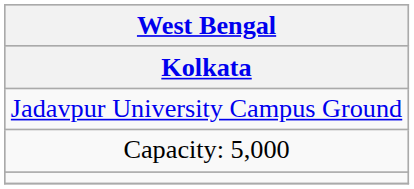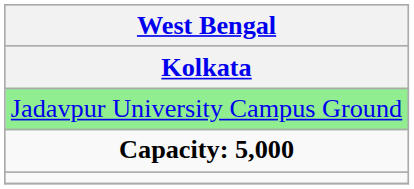(207, 108) no background -> (207, 108) lightgreen background
(207, 150) normal -> (207, 150) bold
